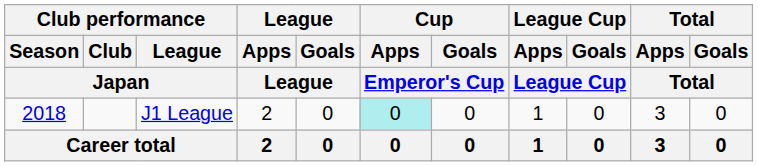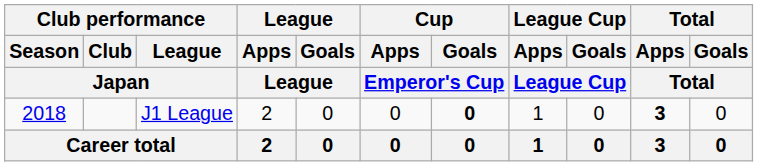(395, 113) paleturquoise background -> (395, 113) no background
(470, 113) normal -> (470, 113) bold
(660, 113) normal -> (660, 113) bold
